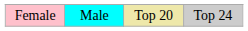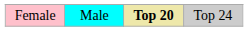(154, 15) normal -> (154, 15) bold
